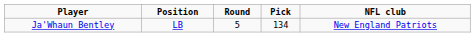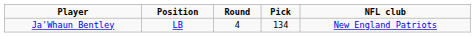(237, 25) 5 -> (237, 25) 4
